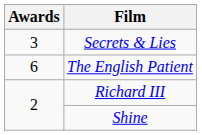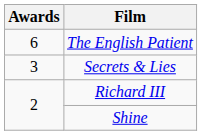rows swapped: (130, 67) <-> (130, 42)
